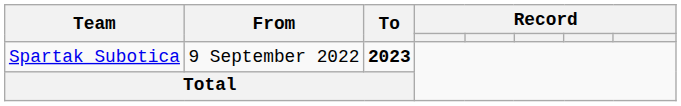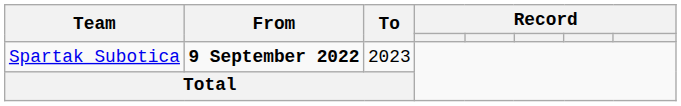(274, 57) normal -> (274, 57) bold
(389, 57) bold -> (389, 57) normal
